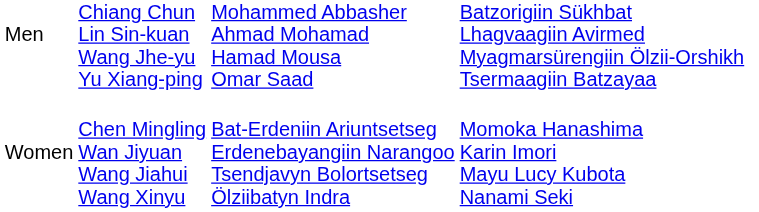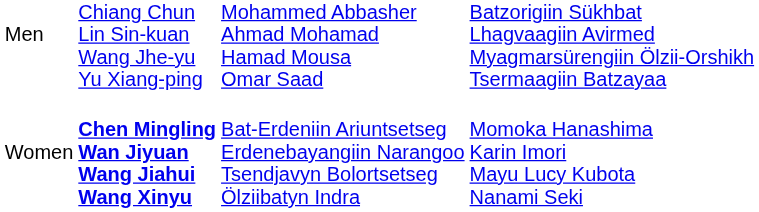(142, 163) normal -> (147, 163) bold
